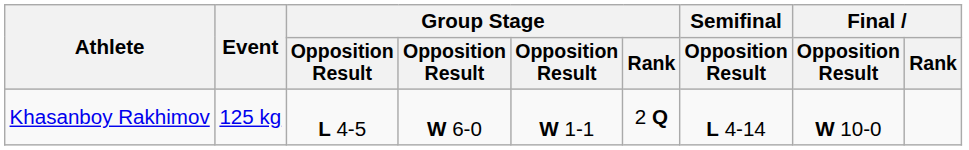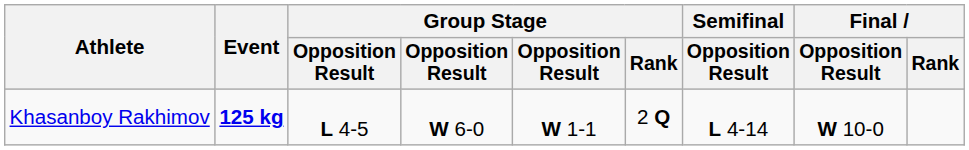(250, 117) normal -> (251, 117) bold
